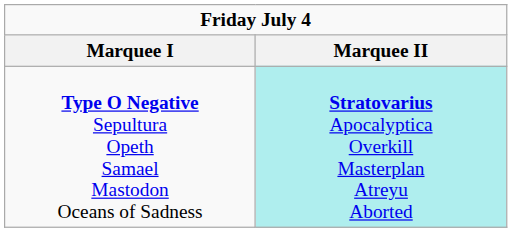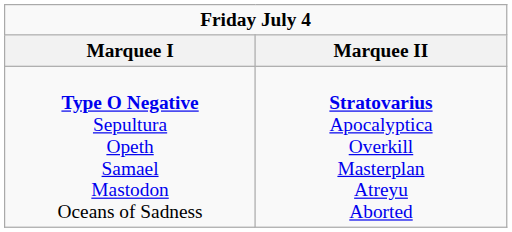(381, 157) paleturquoise background -> (381, 157) no background
